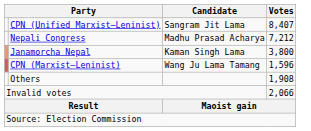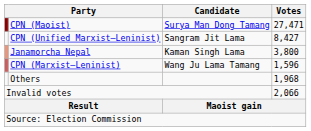+ row: (40, 25)
(281, 25) 8,407 -> (286, 38) 8,427
- row: (48, 38)
(281, 79) 1,908 -> (286, 79) 1,968
